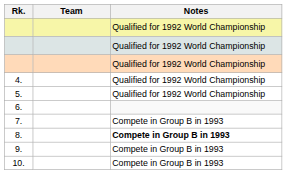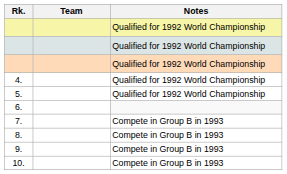(171, 135) bold -> (168, 135) normal
